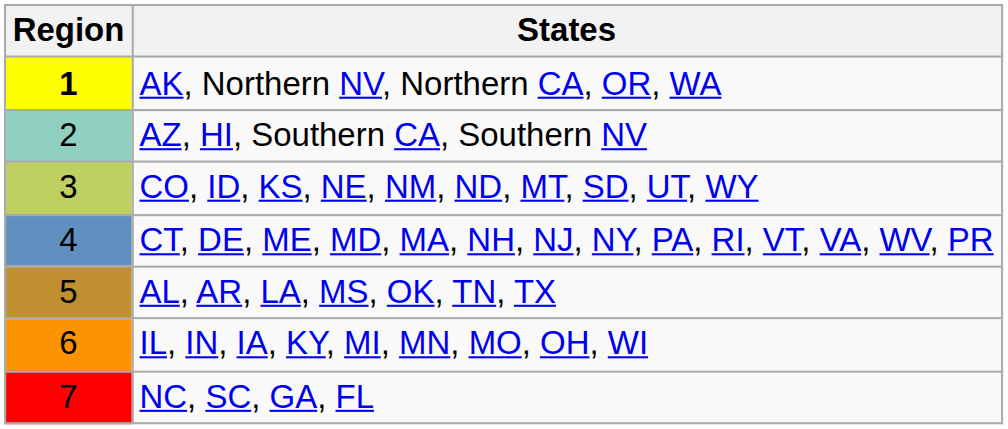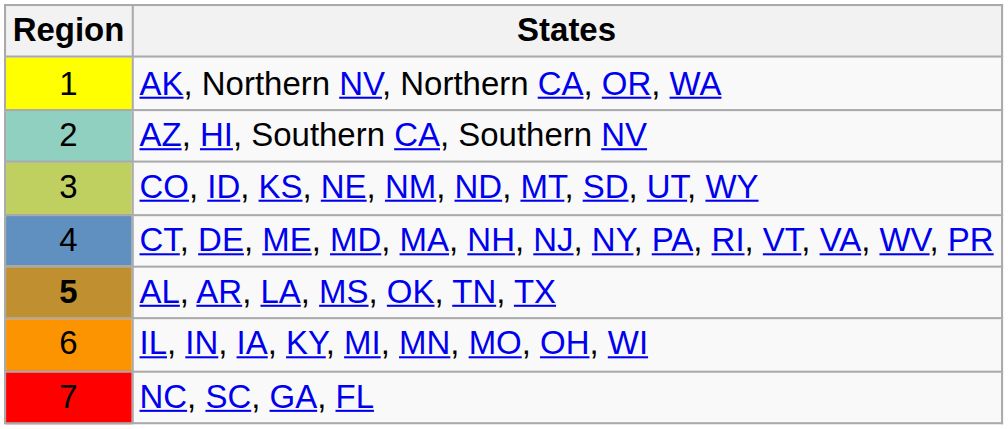(68, 82) bold -> (68, 82) normal
(68, 291) normal -> (68, 291) bold
